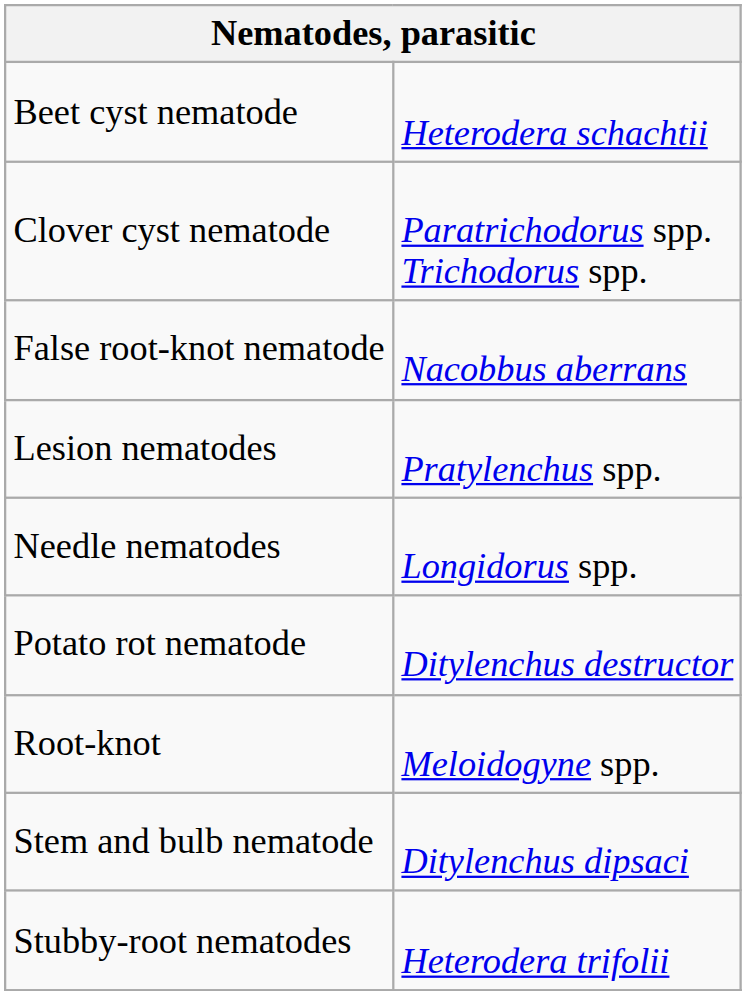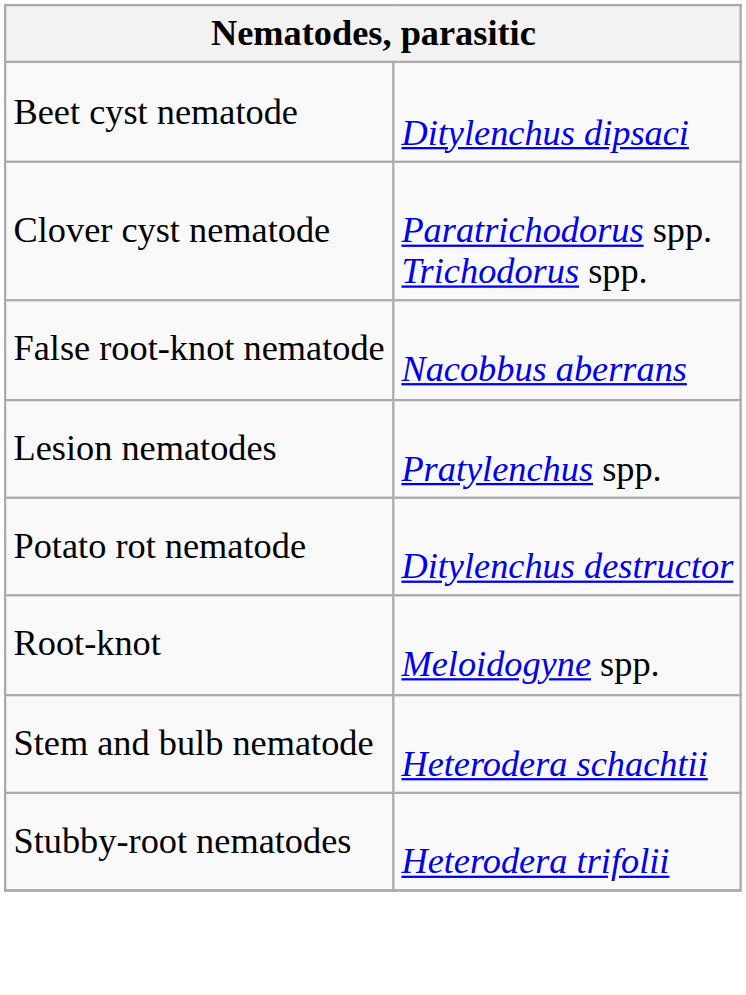(555, 131) Heterodera schachtii -> (545, 131) Ditylenchus dipsaci
- row: (147, 546)
(545, 861) Ditylenchus dipsaci -> (555, 763) Heterodera schachtii
